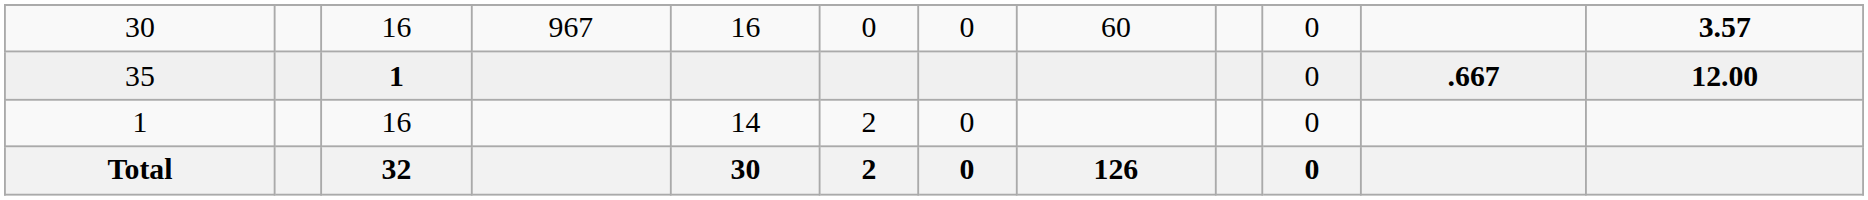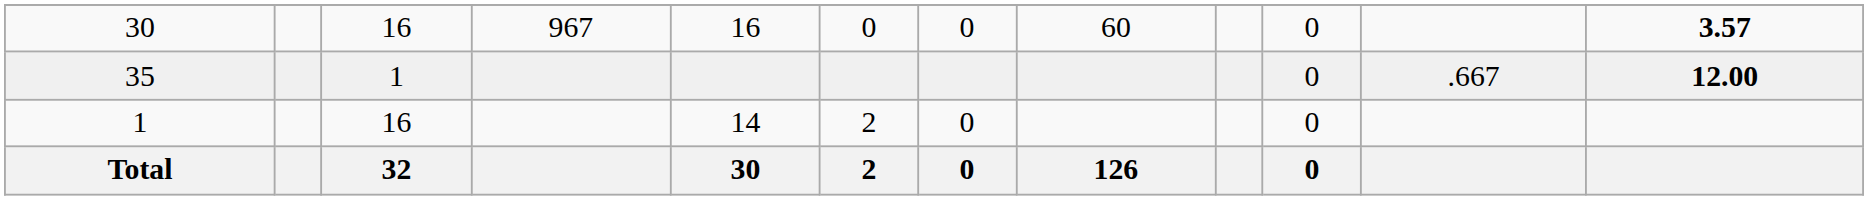(396, 75) bold -> (396, 75) normal
(1474, 75) bold -> (1474, 75) normal
